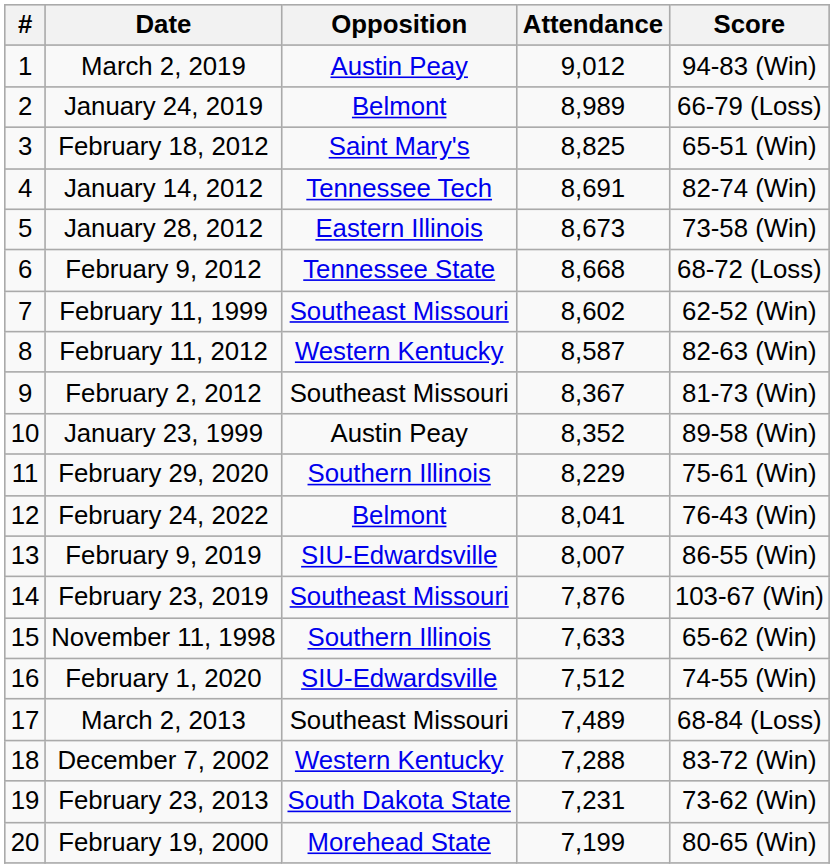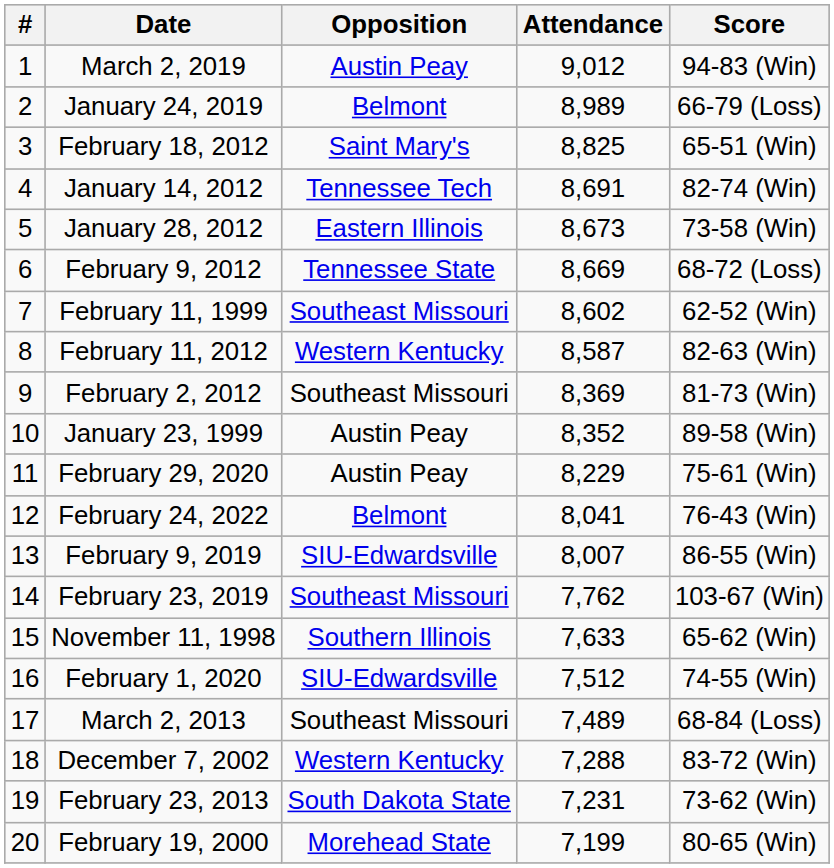(593, 270) 8,668 -> (593, 270) 8,669
(593, 392) 8,367 -> (593, 392) 8,369
(399, 474) Southern Illinois -> (399, 474) Austin Peay
(593, 596) 7,876 -> (593, 596) 7,762
